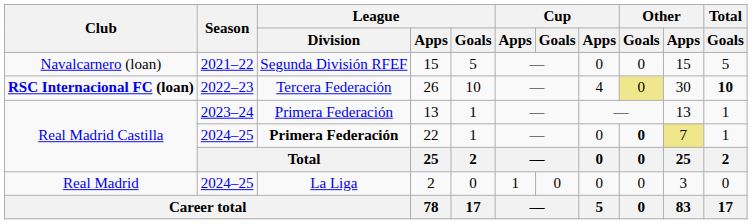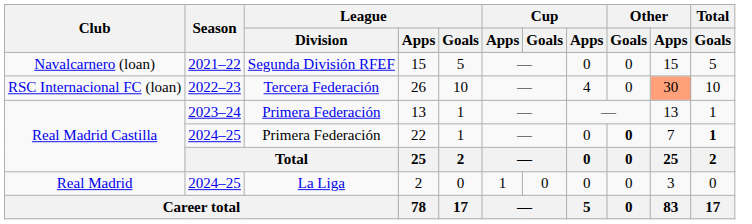(101, 87) bold -> (95, 87) normal
(641, 87) khaki background -> (629, 87) no background
(683, 87) no background -> (671, 87) lightsalmon background
(725, 87) bold -> (713, 87) normal
(334, 135) bold -> (321, 135) normal
(683, 135) khaki background -> (671, 135) no background
(725, 135) normal -> (713, 135) bold
